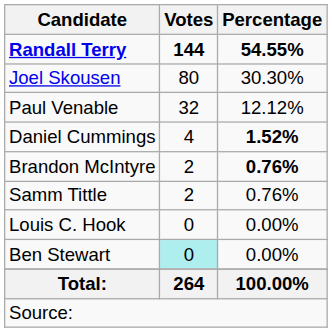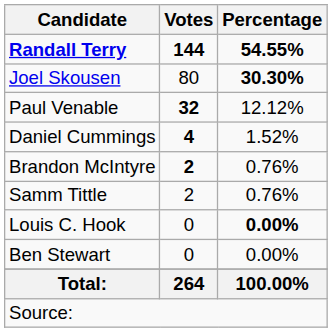(272, 78) normal -> (272, 78) bold
(189, 108) normal -> (189, 108) bold
(189, 137) normal -> (189, 137) bold
(272, 137) bold -> (272, 137) normal
(189, 166) normal -> (189, 166) bold
(272, 166) bold -> (272, 166) normal
(272, 225) normal -> (272, 225) bold
(189, 254) paleturquoise background -> (189, 254) no background
